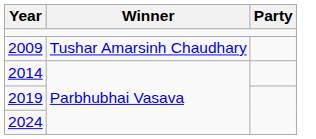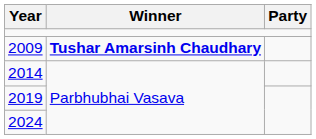(148, 48) normal -> (155, 48) bold
